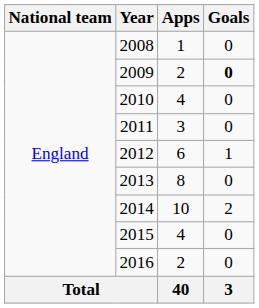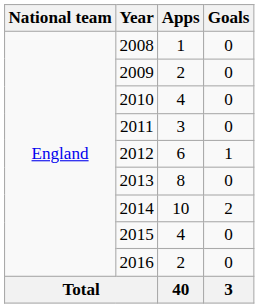(229, 72) bold -> (229, 72) normal
